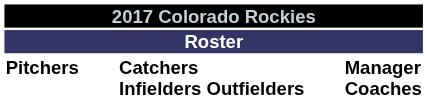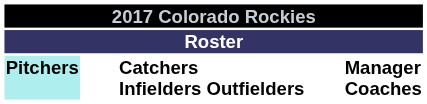(42, 67) no background -> (42, 67) paleturquoise background
